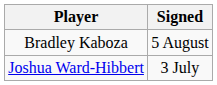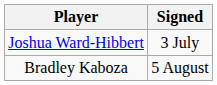rows swapped: (76, 67) <-> (76, 42)
